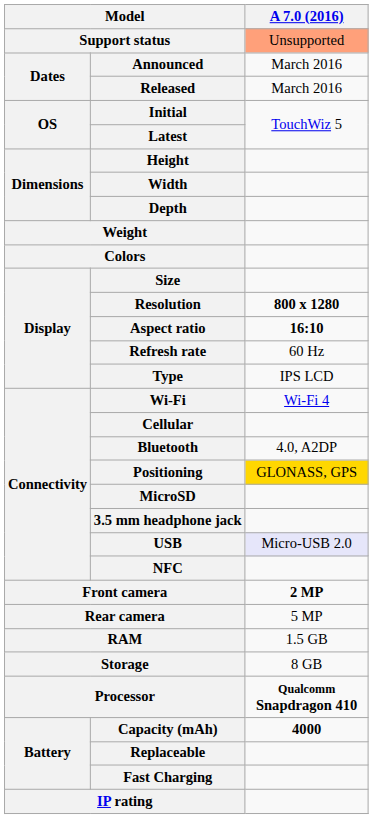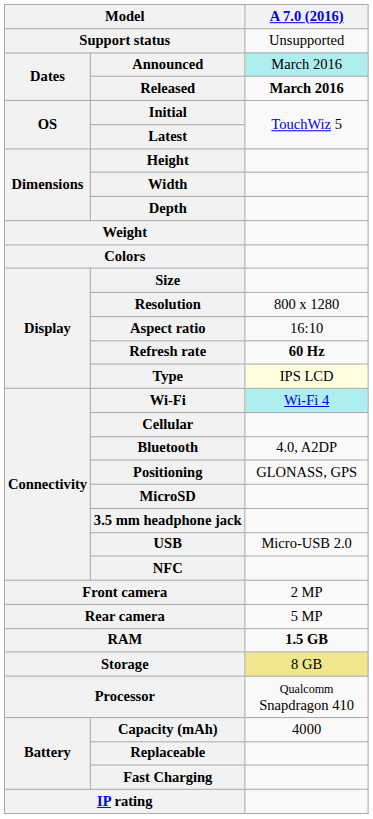(307, 40) lightsalmon background -> (307, 40) no background
(307, 64) no background -> (307, 64) paleturquoise background
(307, 88) normal -> (307, 88) bold
(307, 304) bold -> (307, 304) normal
(307, 328) bold -> (307, 328) normal
(307, 352) normal -> (307, 352) bold
(307, 376) no background -> (307, 376) lightyellow background
(307, 400) no background -> (307, 400) paleturquoise background
(307, 472) gold background -> (307, 472) no background
(307, 544) lavender background -> (307, 544) no background
(307, 592) bold -> (307, 592) normal
(307, 640) normal -> (307, 640) bold
(307, 664) no background -> (307, 664) khaki background
(307, 697) bold -> (307, 698) normal
(307, 729) bold -> (307, 729) normal
